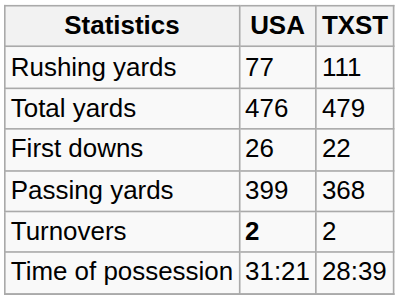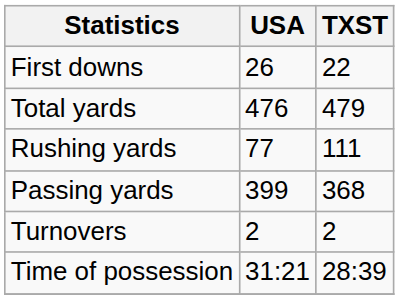rows swapped: (77, 149) <-> (94, 67)
(252, 231) bold -> (252, 231) normal
